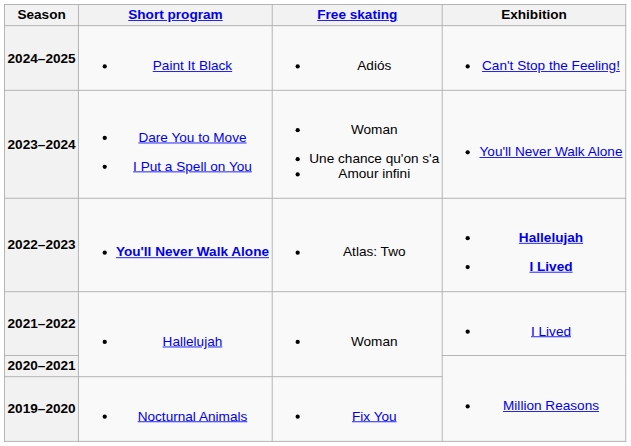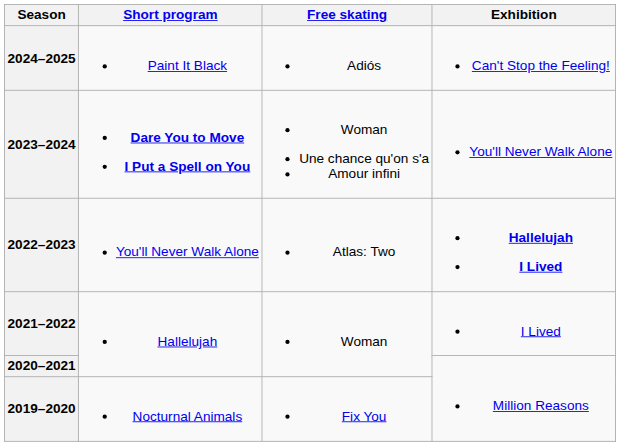(175, 152) normal -> (170, 152) bold
(175, 252) bold -> (170, 252) normal
